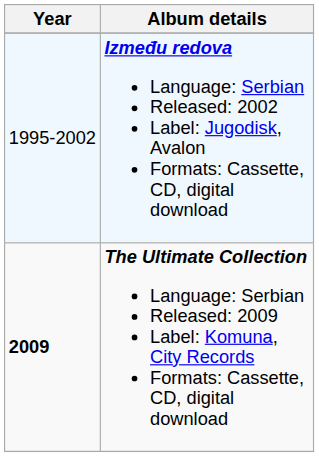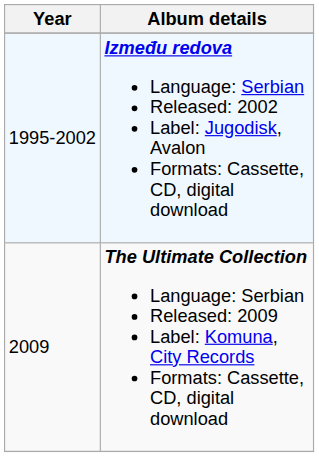(29, 346) bold -> (29, 346) normal
